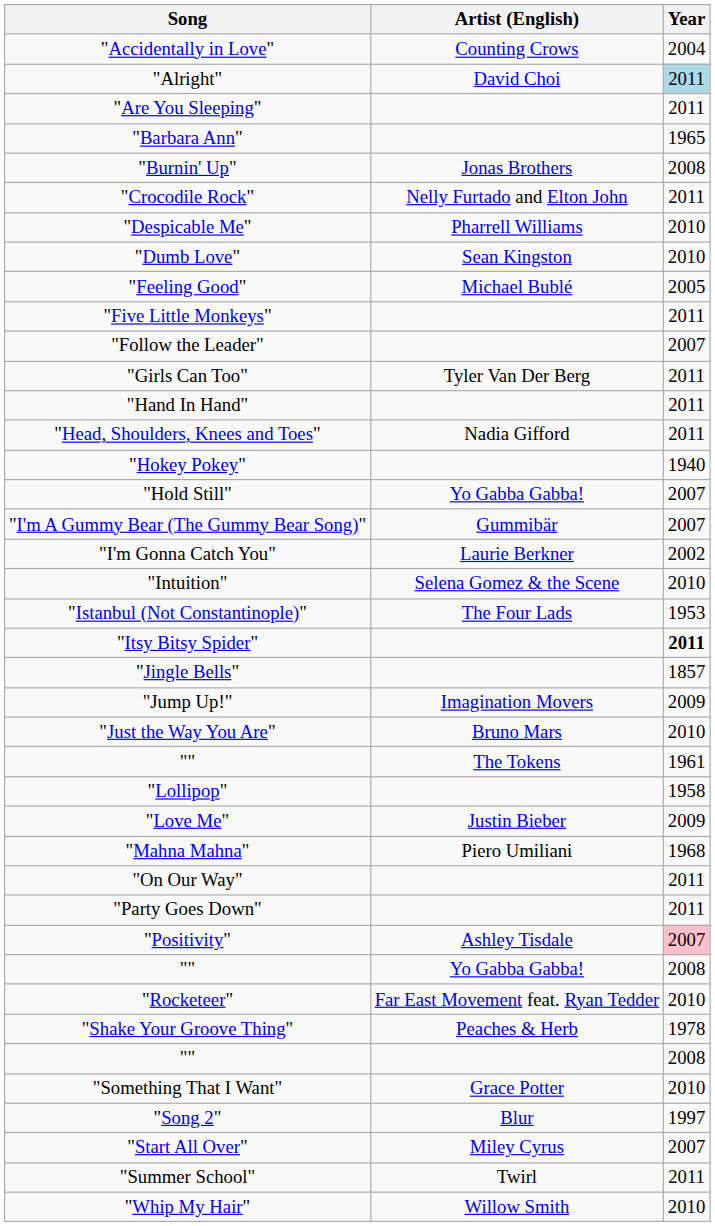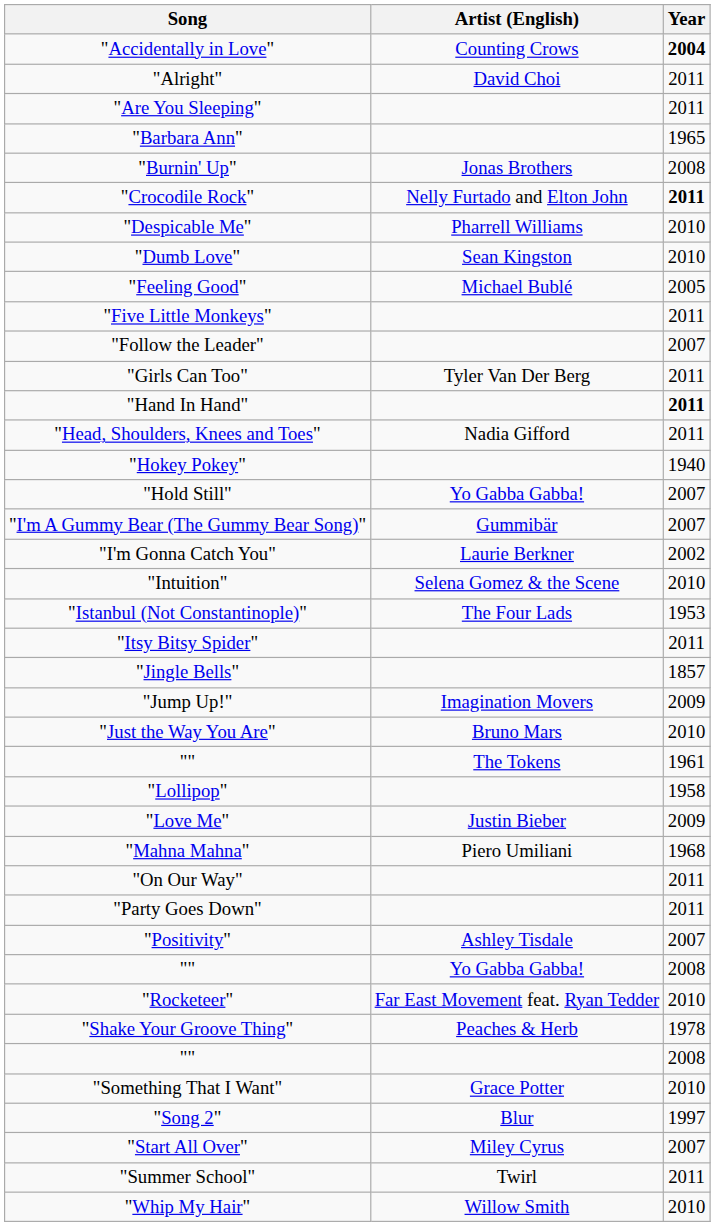(687, 49) normal -> (687, 49) bold
(687, 78) lightblue background -> (687, 78) no background
(687, 197) normal -> (687, 197) bold
(687, 405) normal -> (687, 405) bold
(687, 642) bold -> (687, 642) normal
(687, 939) pink background -> (687, 939) no background
